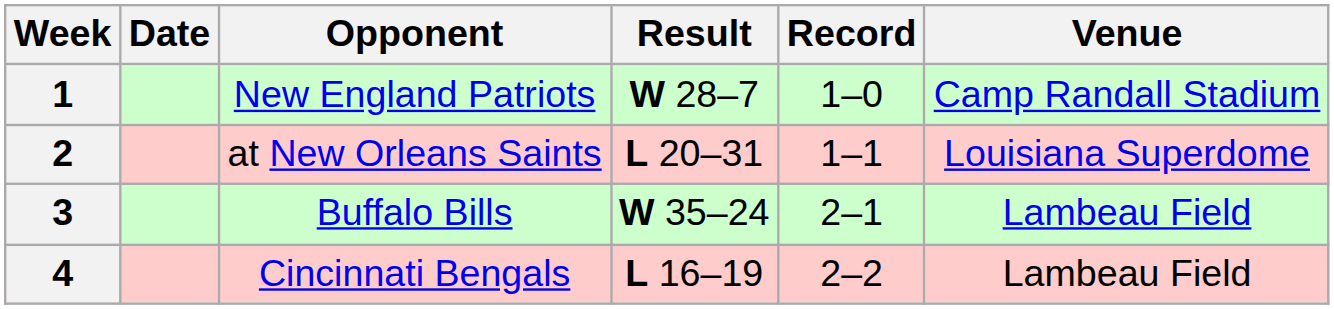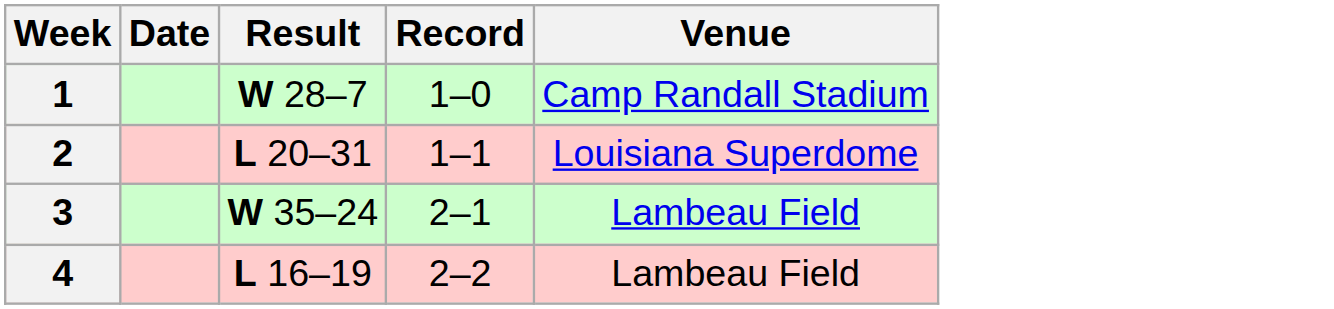- column: (415, 34)
